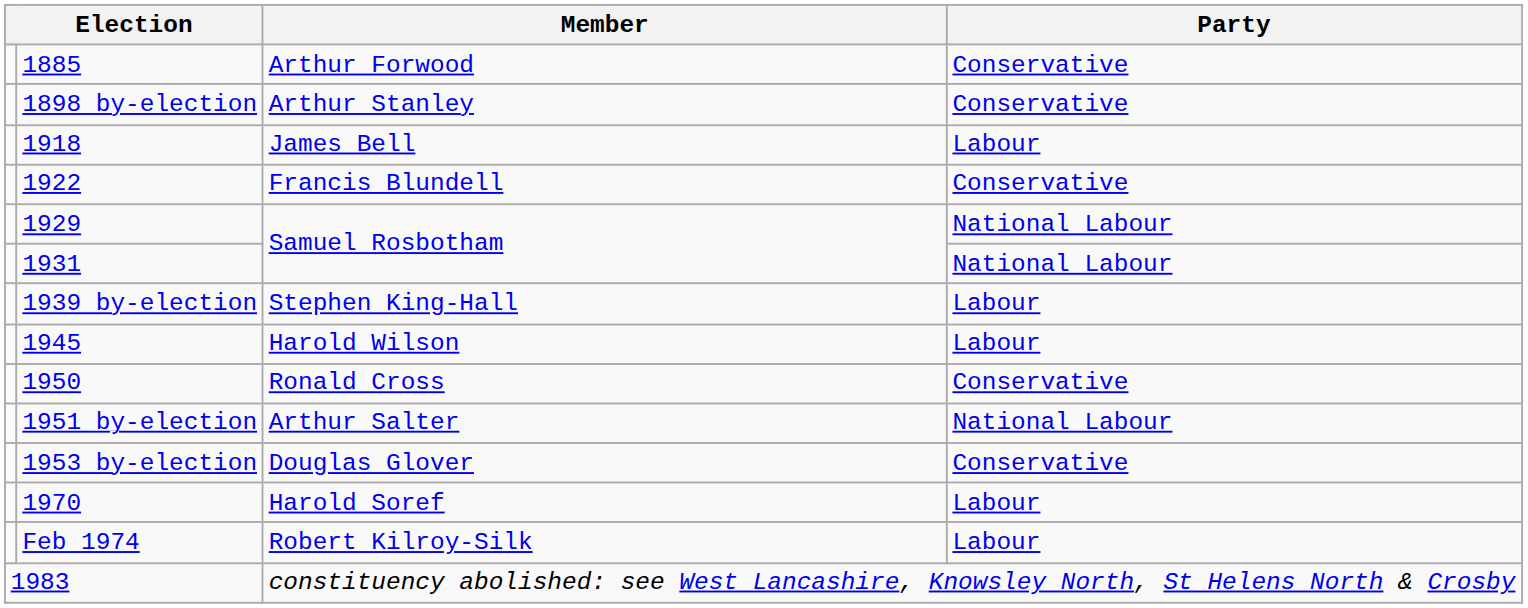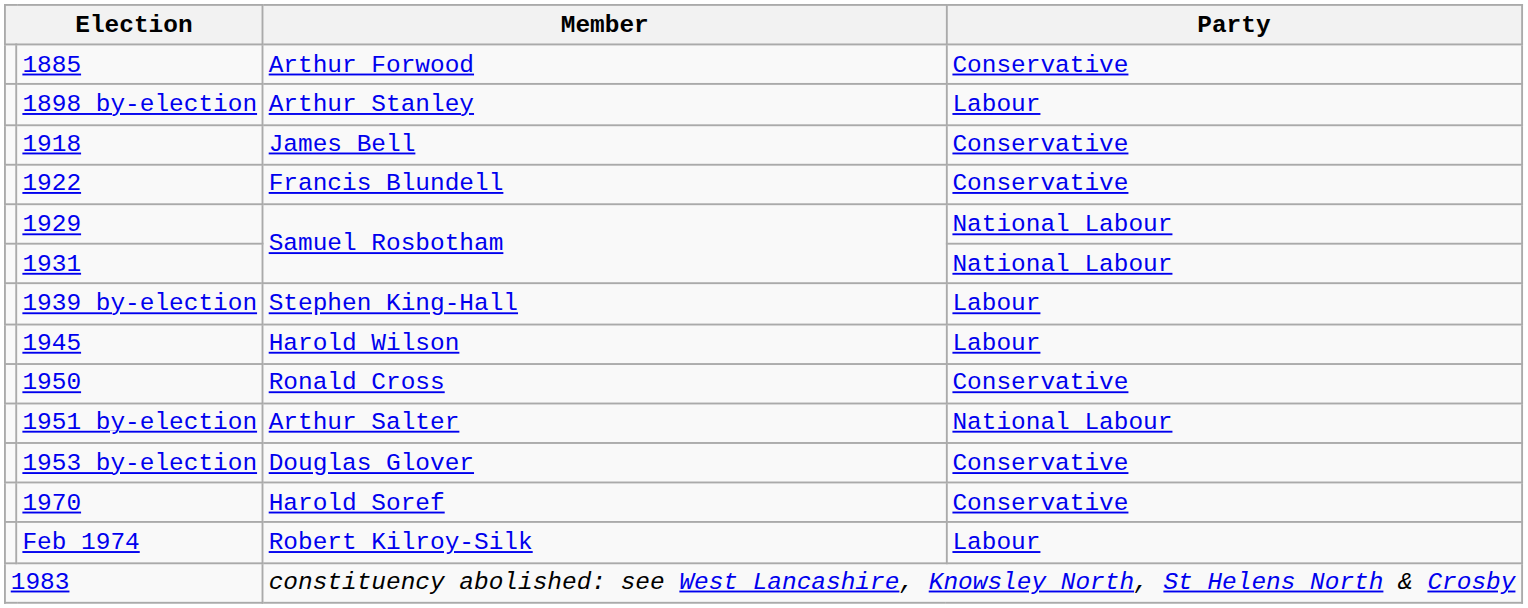(1040, 105) Conservative -> (996, 105) Labour
(996, 144) Labour -> (1040, 144) Conservative
(996, 503) Labour -> (1040, 503) Conservative
